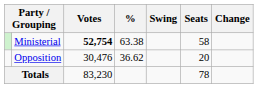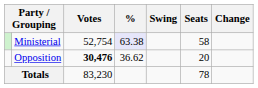(98, 41) bold -> (98, 41) normal
(132, 41) no background -> (132, 41) lavender background
(98, 58) normal -> (98, 58) bold
